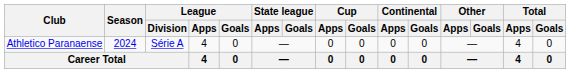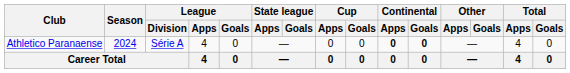(393, 44) normal -> (393, 44) bold
(424, 44) normal -> (424, 44) bold
